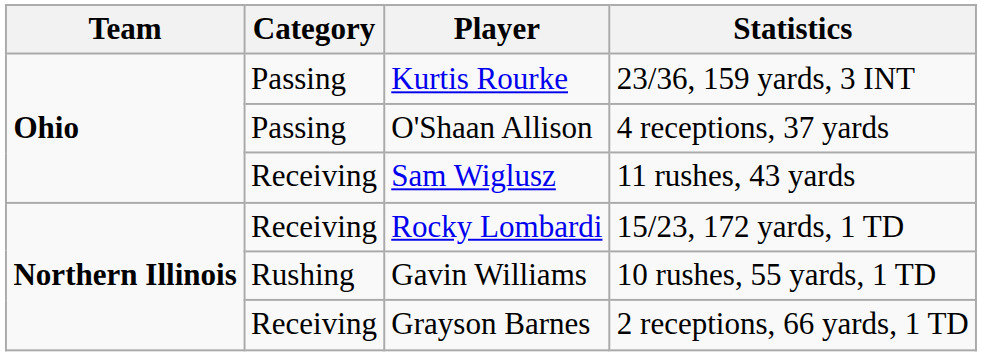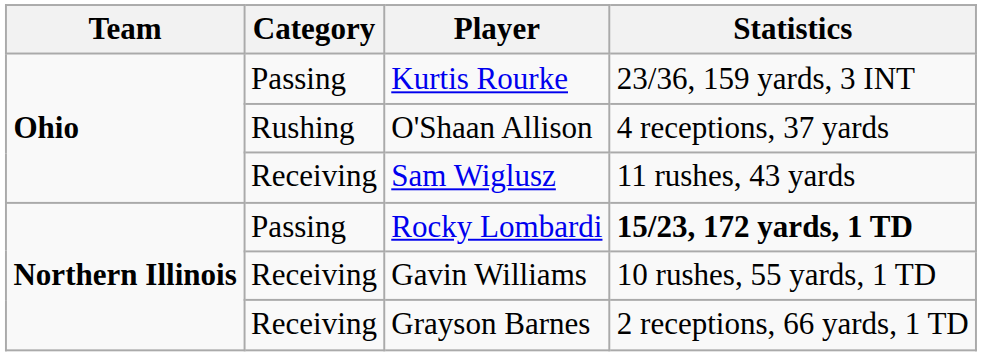(299, 127) Passing -> (303, 127) Rushing
(314, 226) Receiving -> (299, 226) Passing
(760, 226) normal -> (765, 226) bold
(303, 275) Rushing -> (314, 275) Receiving
